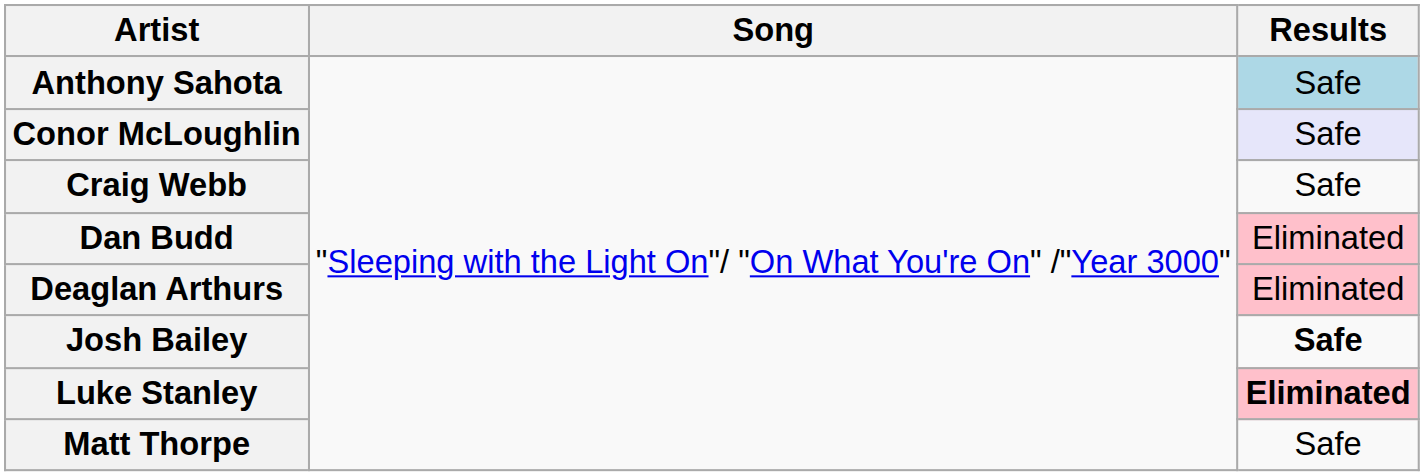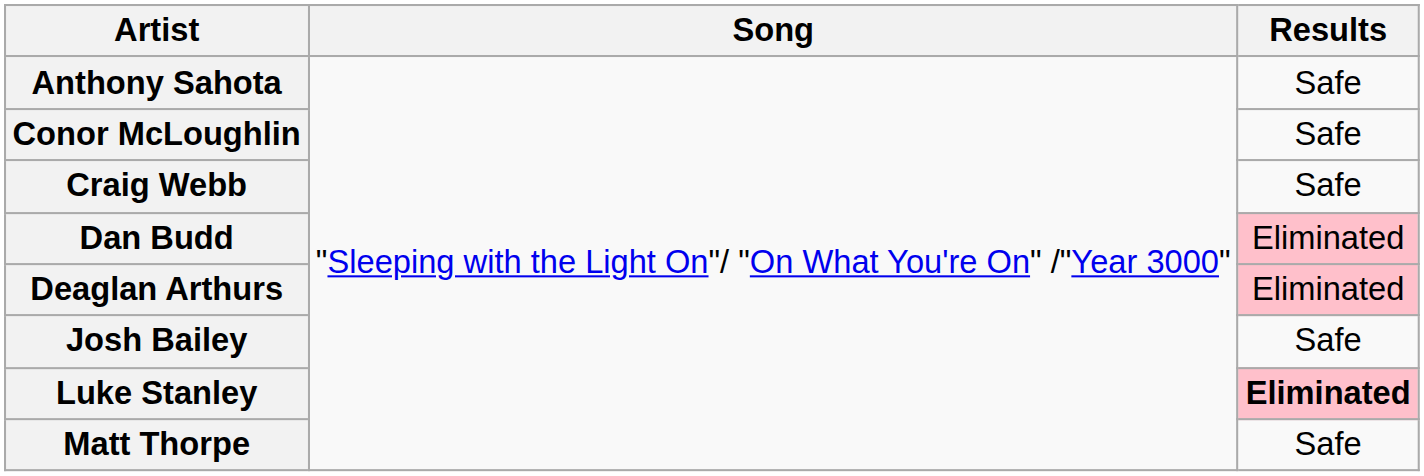(1328, 82) lightblue background -> (1328, 82) no background
(1328, 133) lavender background -> (1328, 133) no background
(1328, 340) bold -> (1328, 340) normal
